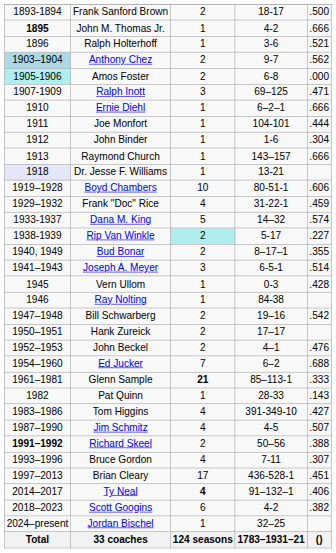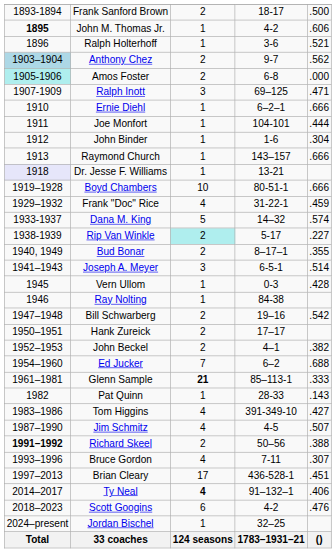(319, 28) .666 -> (319, 28) .606
(319, 188) .606 -> (319, 188) .666
(319, 348) .476 -> (319, 348) .382
(319, 508) .382 -> (319, 508) .476
